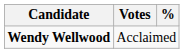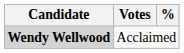(59, 37) no background -> (59, 37) lightgrey background
